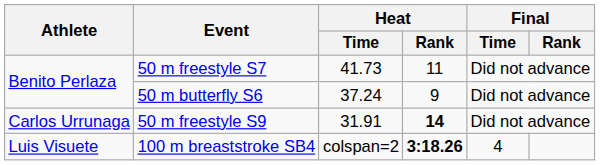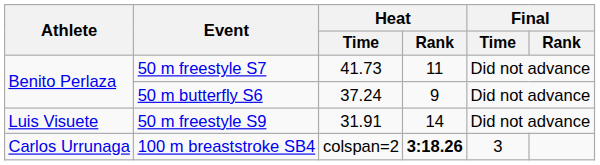(69, 121) Carlos Urrunaga -> (53, 121) Luis Visuete
(435, 121) bold -> (435, 121) normal
(53, 147) Luis Visuete -> (69, 147) Carlos Urrunaga
(498, 147) 4 -> (498, 147) 3
